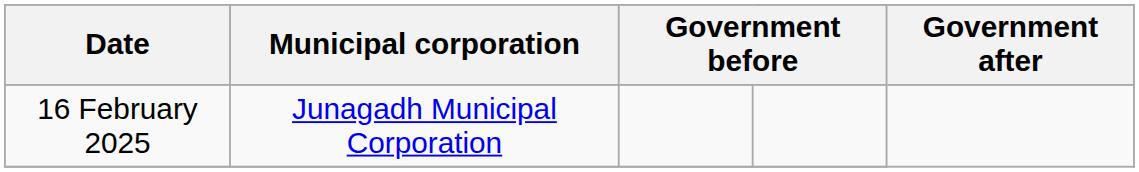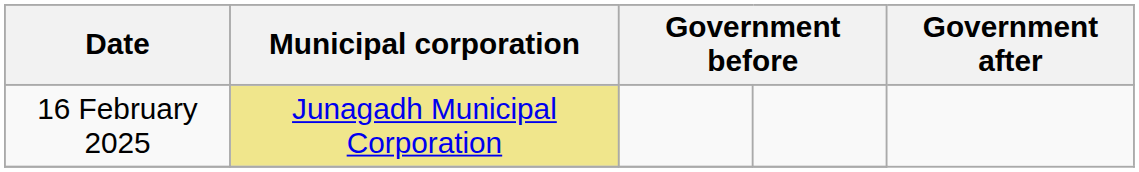(424, 125) no background -> (424, 125) khaki background
